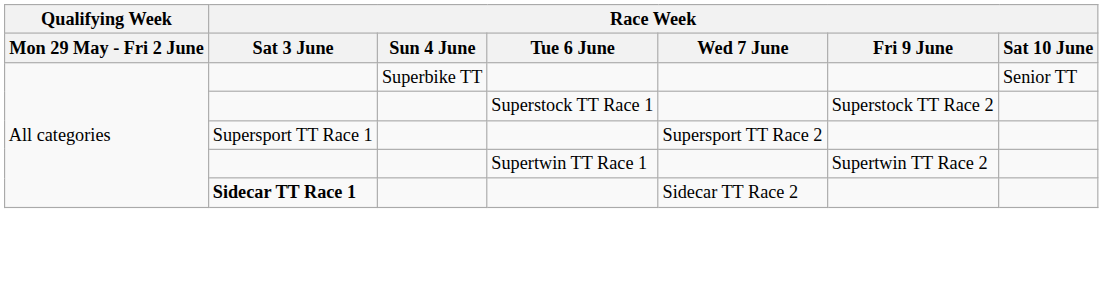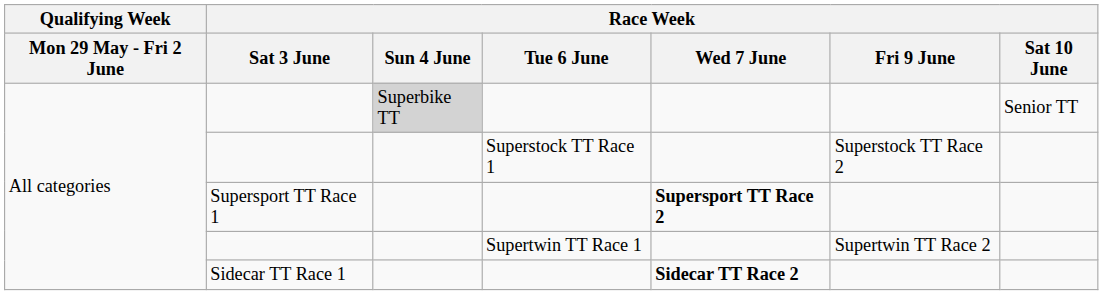(432, 76) no background -> (414, 107) lightgrey background
(742, 134) normal -> (734, 206) bold
(284, 192) bold -> (278, 274) normal
(730, 192) normal -> (727, 274) bold
